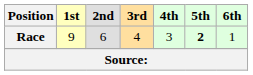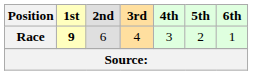(71, 37) normal -> (71, 37) bold
(201, 37) bold -> (201, 37) normal
